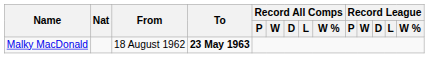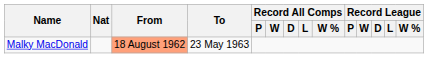(150, 45) no background -> (150, 45) lightsalmon background
(220, 45) bold -> (220, 45) normal
